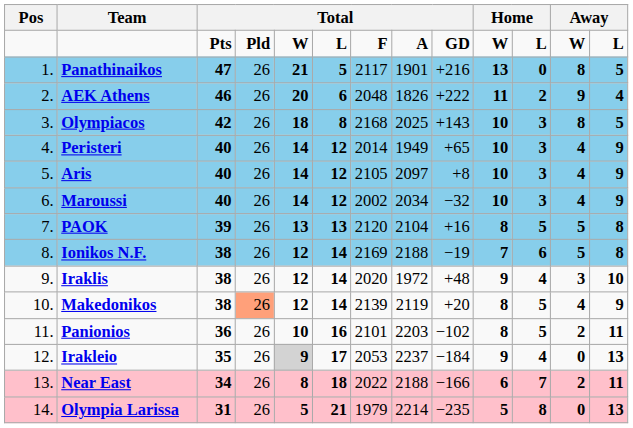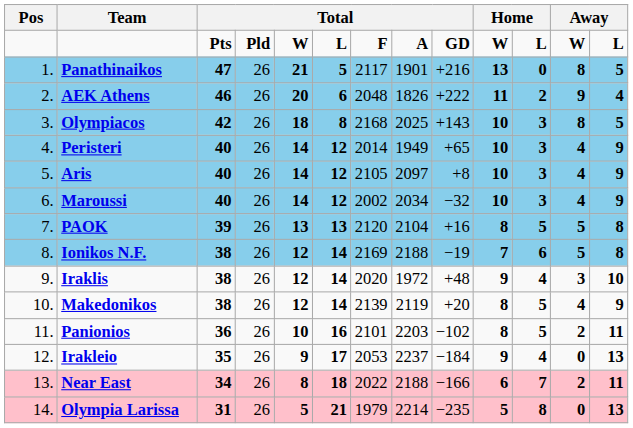(262, 305) lightsalmon background -> (262, 305) no background
(304, 357) lightgrey background -> (304, 357) no background
